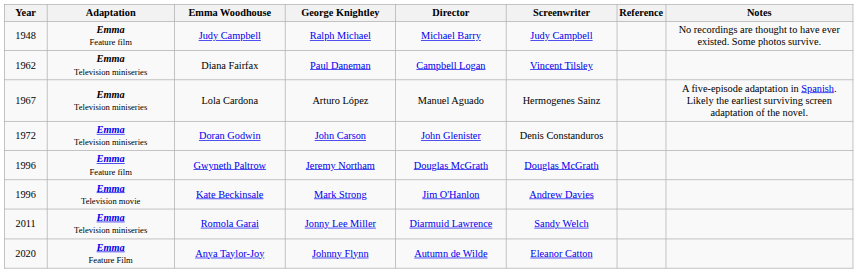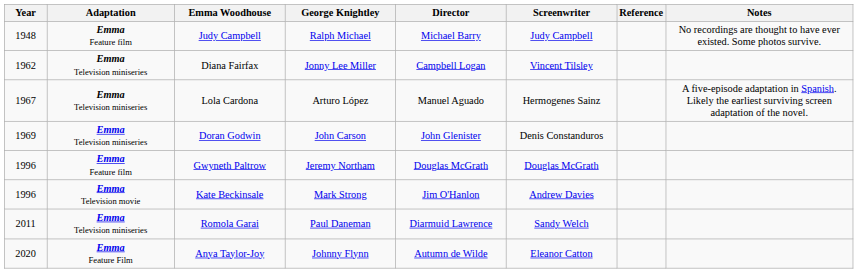(340, 65) Paul Daneman -> (340, 65) Jonny Lee Miller
(26, 136) 1972 -> (26, 136) 1969
(340, 224) Jonny Lee Miller -> (340, 224) Paul Daneman
